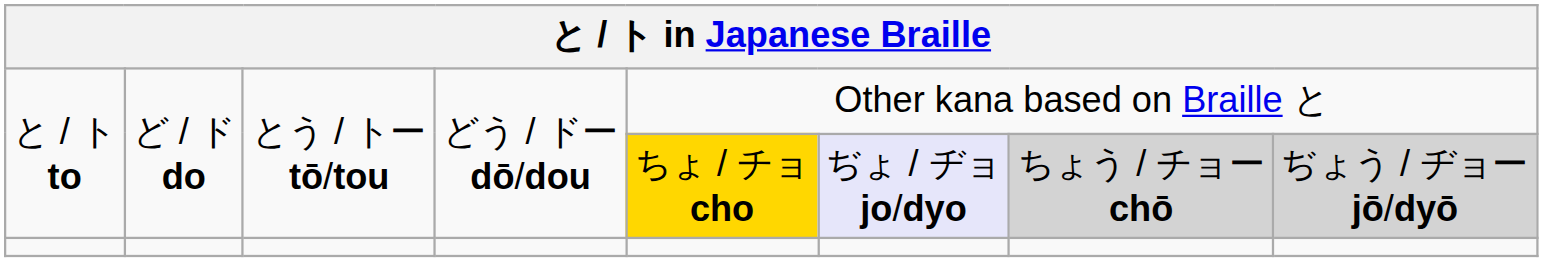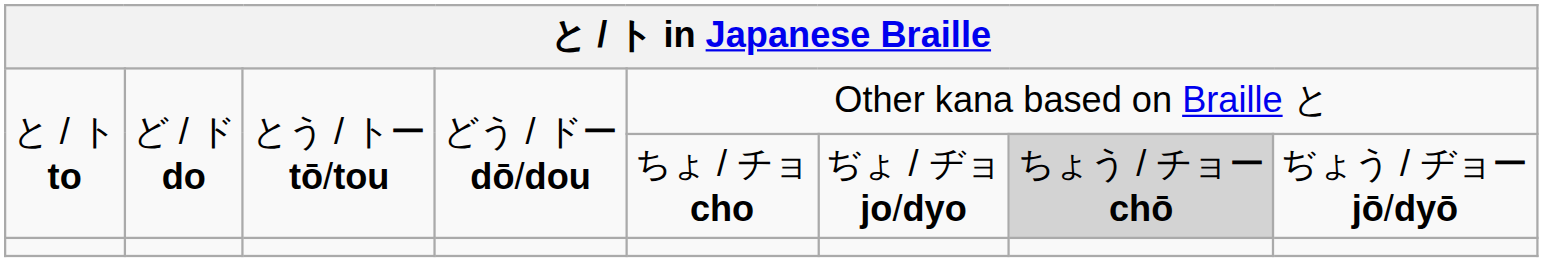(722, 186) gold background -> (722, 186) no background
(914, 186) lavender background -> (914, 186) no background
(1405, 186) lightgrey background -> (1405, 186) no background
